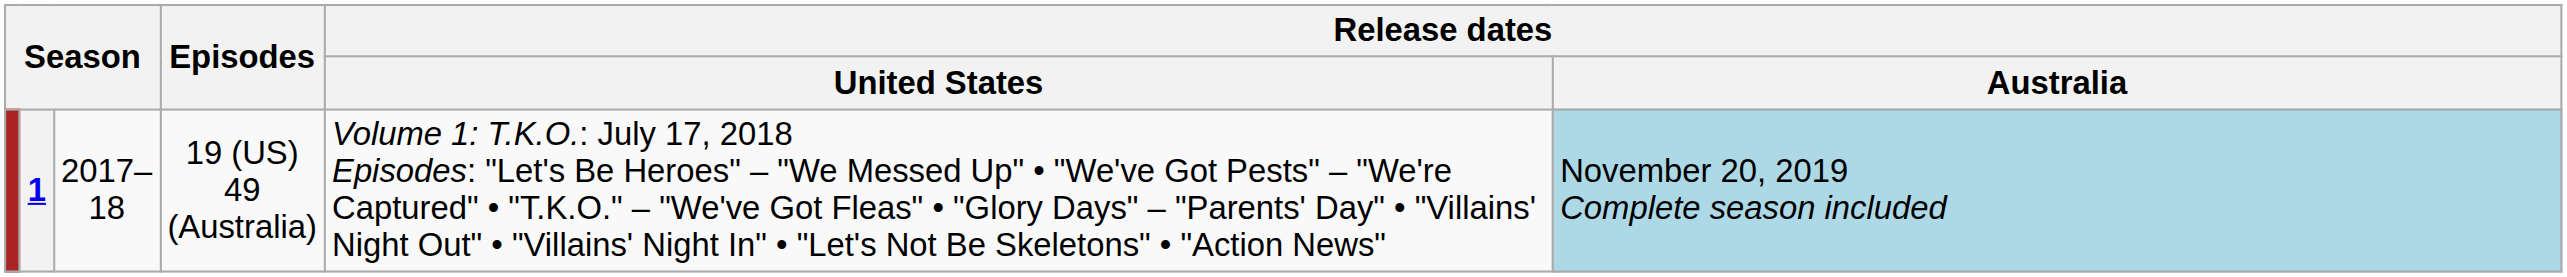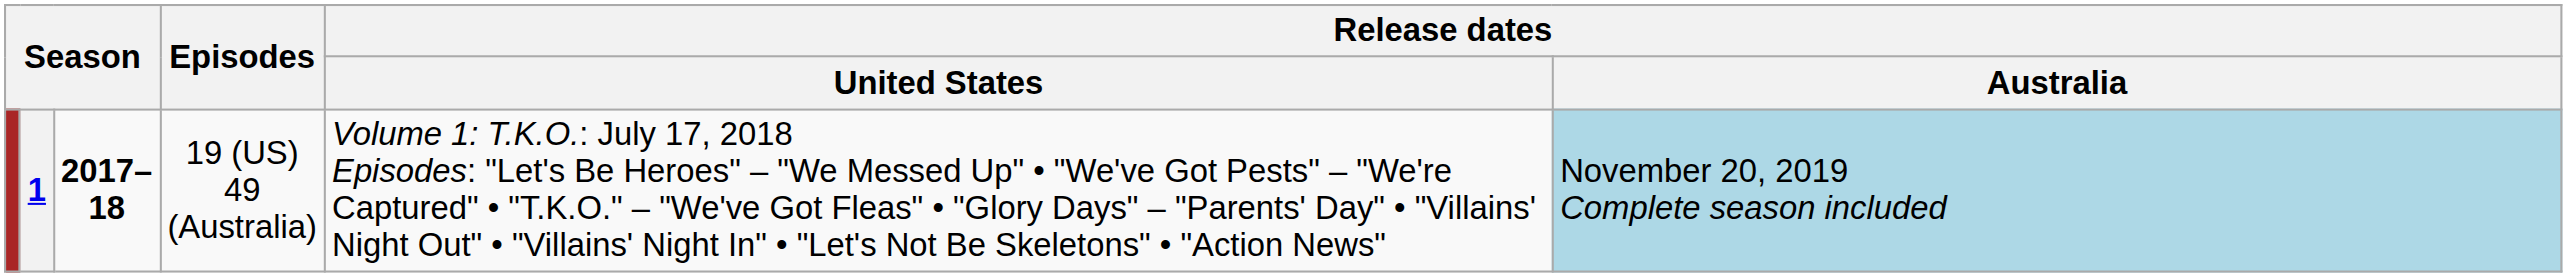(107, 189) normal -> (107, 189) bold
